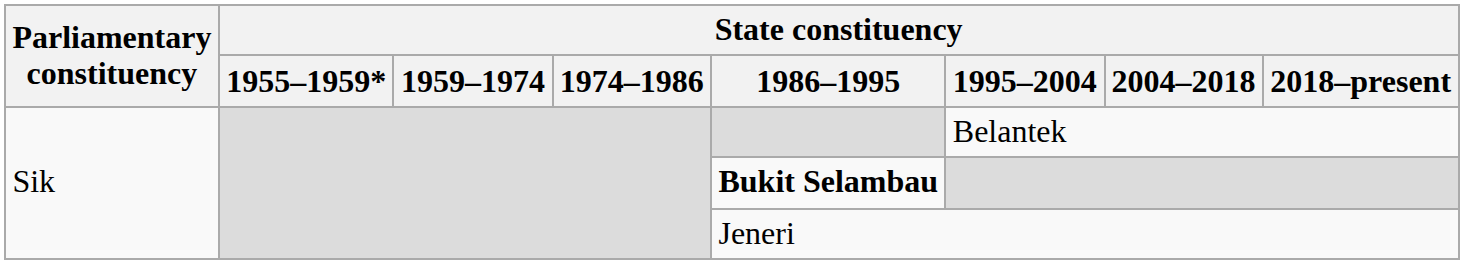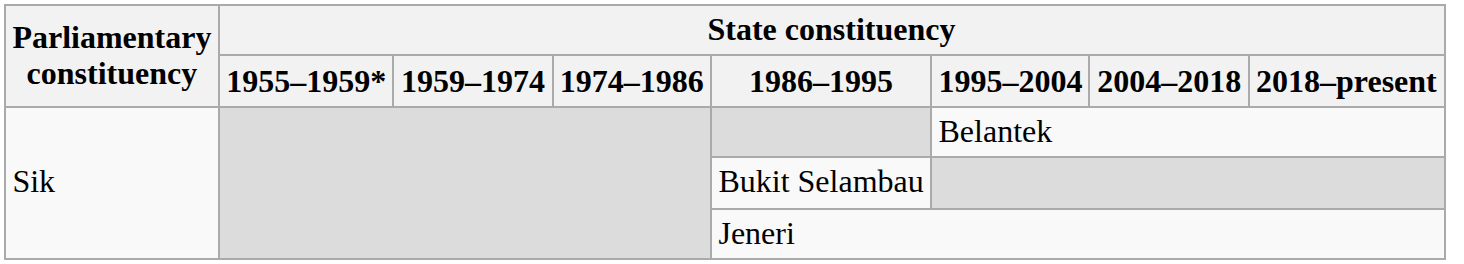(828, 182) bold -> (821, 182) normal
